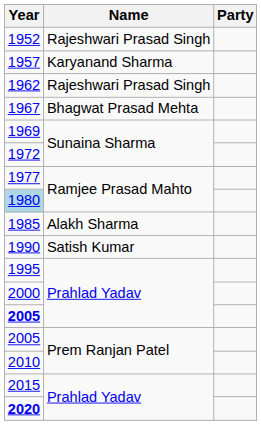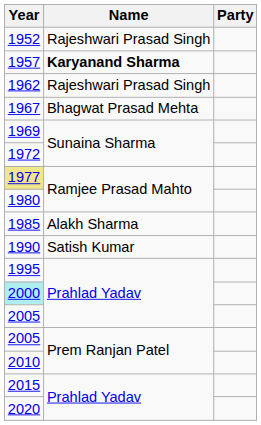(110, 62) normal -> (113, 62) bold
(24, 177) no background -> (24, 177) khaki background
(24, 200) lightblue background -> (24, 200) no background
(24, 293) no background -> (24, 293) paleturquoise background
(24, 316) bold -> (24, 316) normal
(24, 408) bold -> (24, 408) normal
